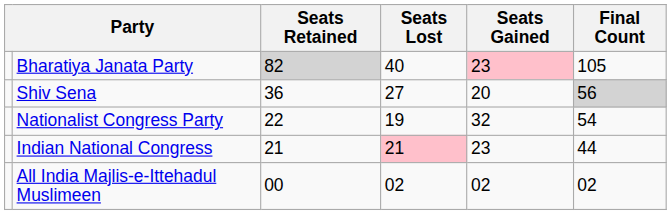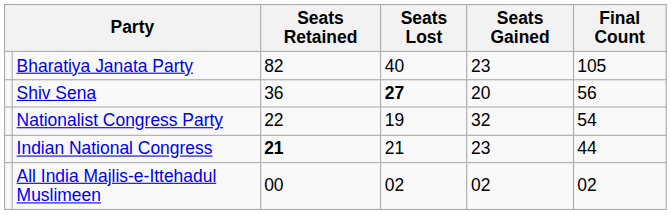(274, 65) lightgrey background -> (274, 65) no background
(481, 65) pink background -> (481, 65) no background
(395, 93) normal -> (395, 93) bold
(587, 93) lightgrey background -> (587, 93) no background
(274, 148) normal -> (274, 148) bold
(395, 148) pink background -> (395, 148) no background
